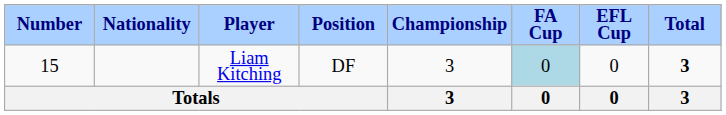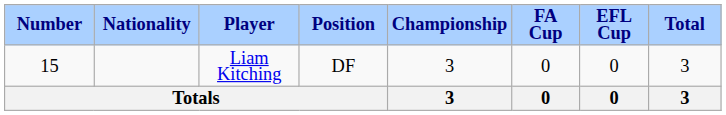(546, 65) lightblue background -> (546, 65) no background
(685, 65) bold -> (685, 65) normal
